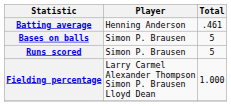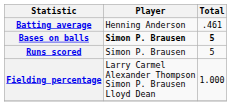(146, 38) normal -> (146, 38) bold
(212, 38) normal -> (212, 38) bold
